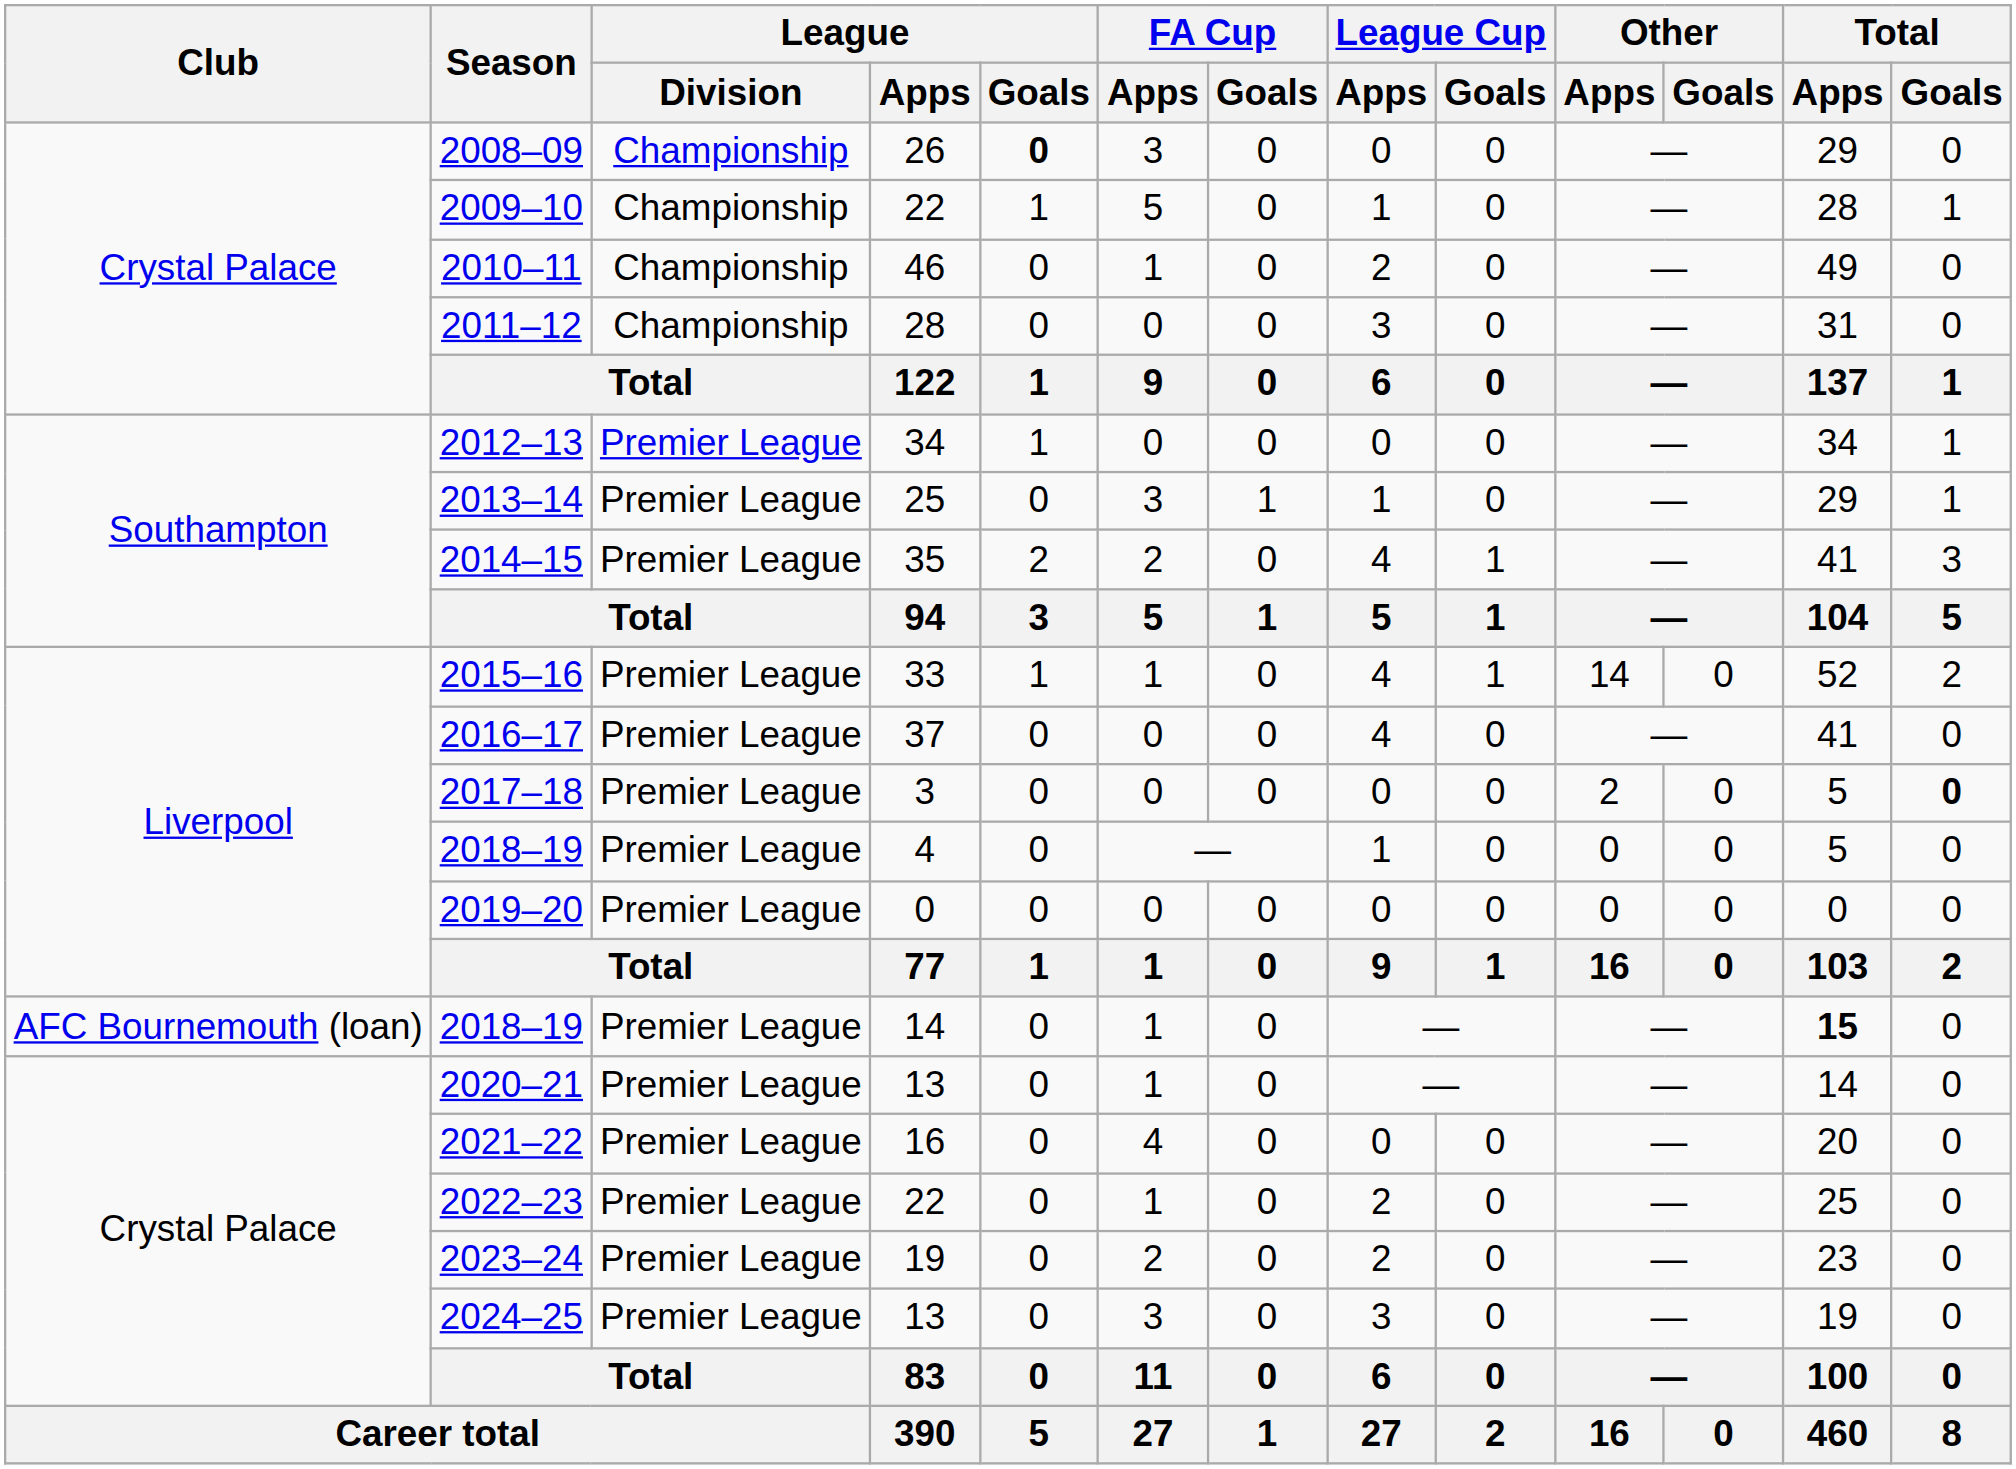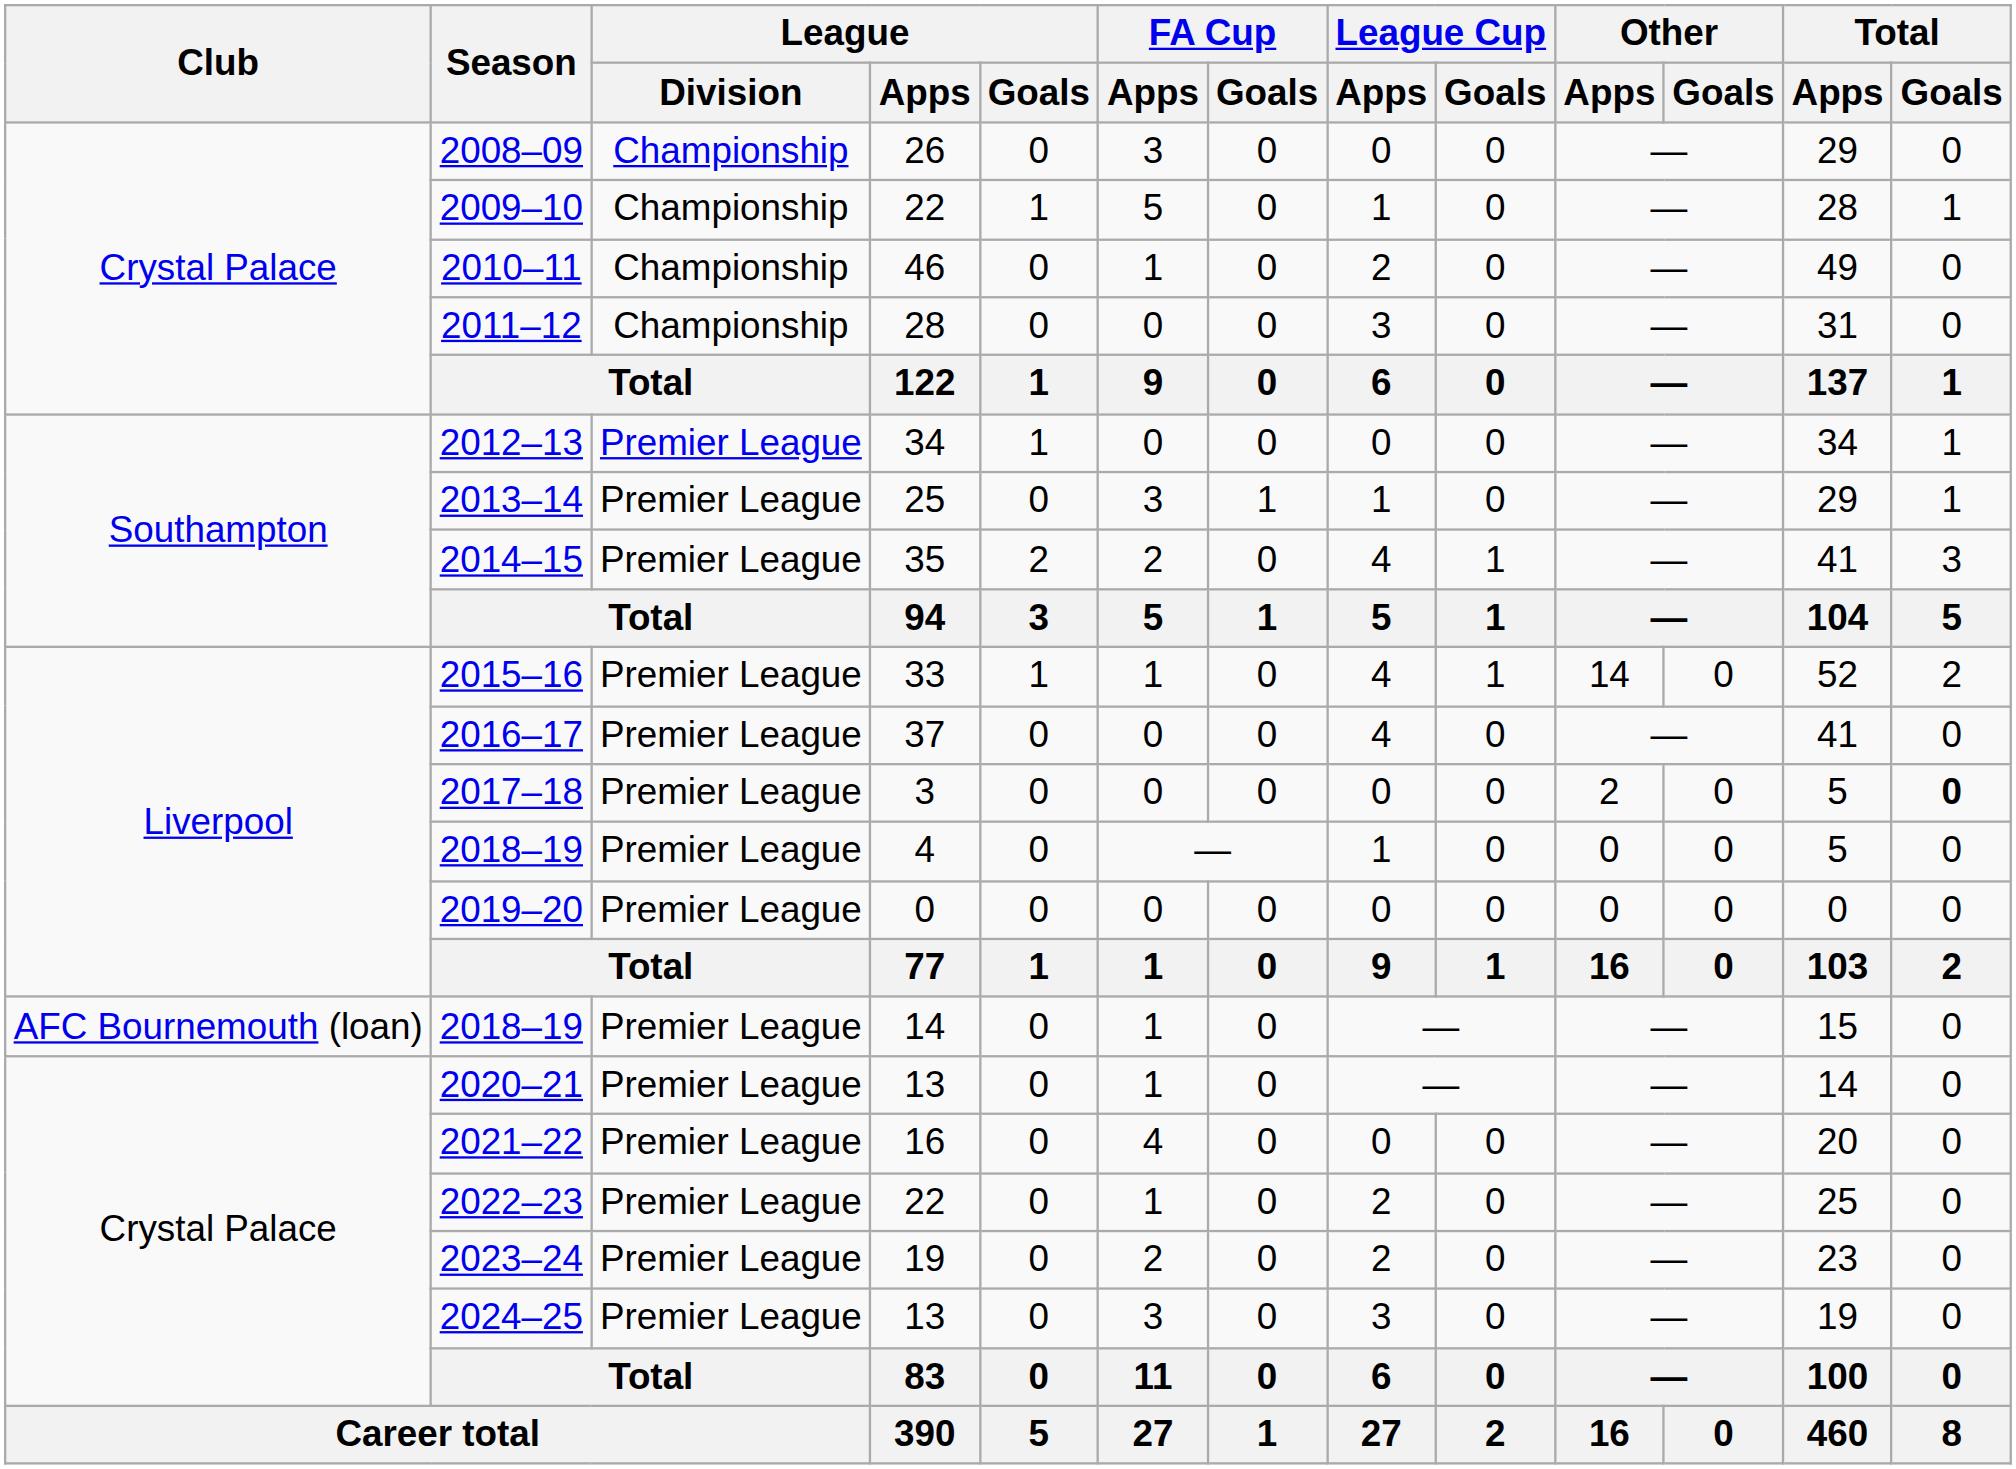(1039, 150) bold -> (1039, 150) normal
(1838, 1025) bold -> (1838, 1025) normal
